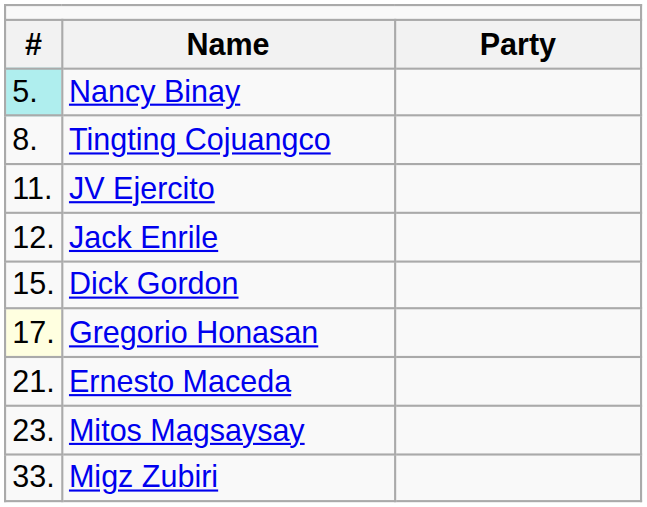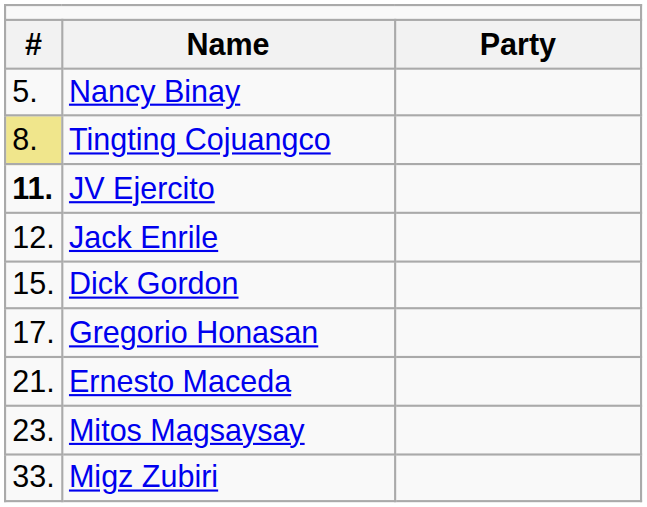(25, 92) paleturquoise background -> (25, 92) no background
(25, 140) no background -> (25, 140) khaki background
(32, 189) normal -> (33, 189) bold
(33, 333) lightyellow background -> (33, 333) no background
